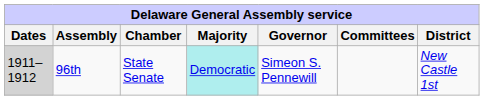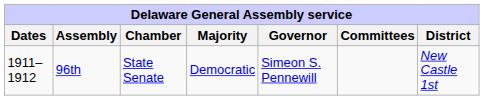(25, 70) lightgrey background -> (25, 70) no background
(222, 70) paleturquoise background -> (222, 70) no background
